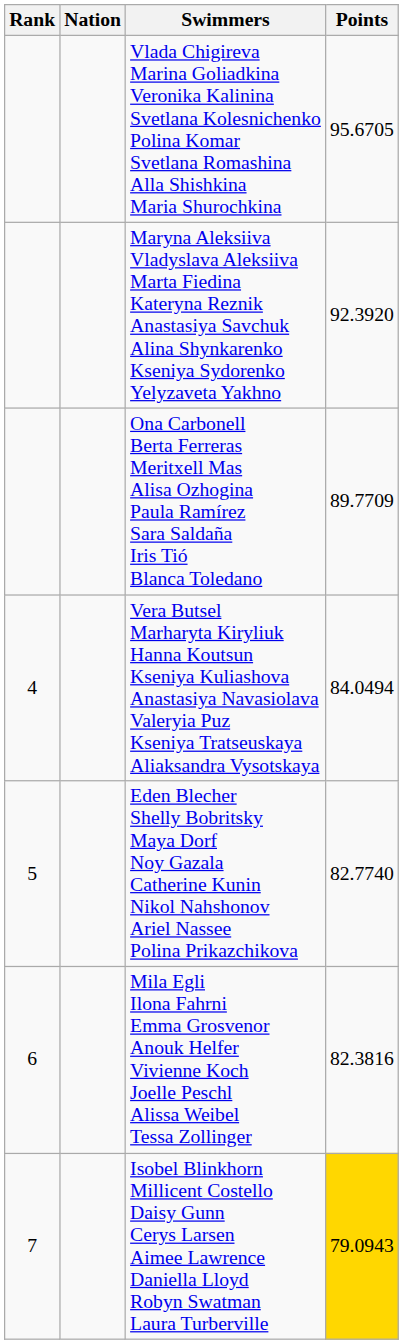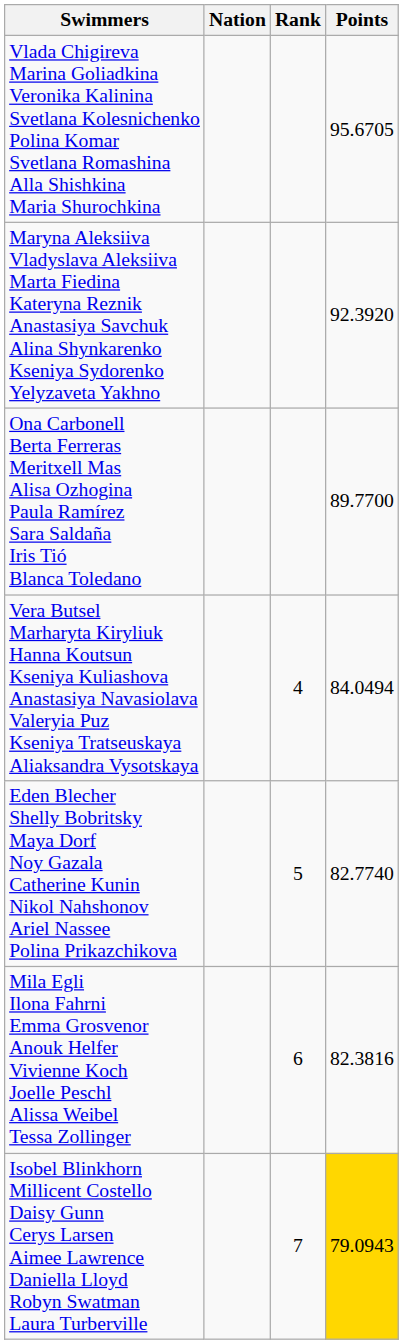columns swapped: (32, 20) <-> (225, 20)
(362, 501) 89.7709 -> (362, 501) 89.7700
